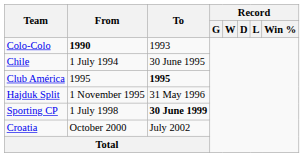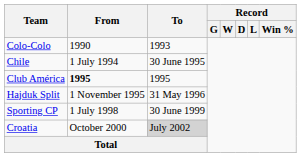(80, 45) bold -> (80, 45) normal
(80, 78) normal -> (80, 78) bold
(160, 78) bold -> (160, 78) normal
(178, 111) bold -> (177, 111) normal
(170, 128) no background -> (170, 128) lightgrey background
